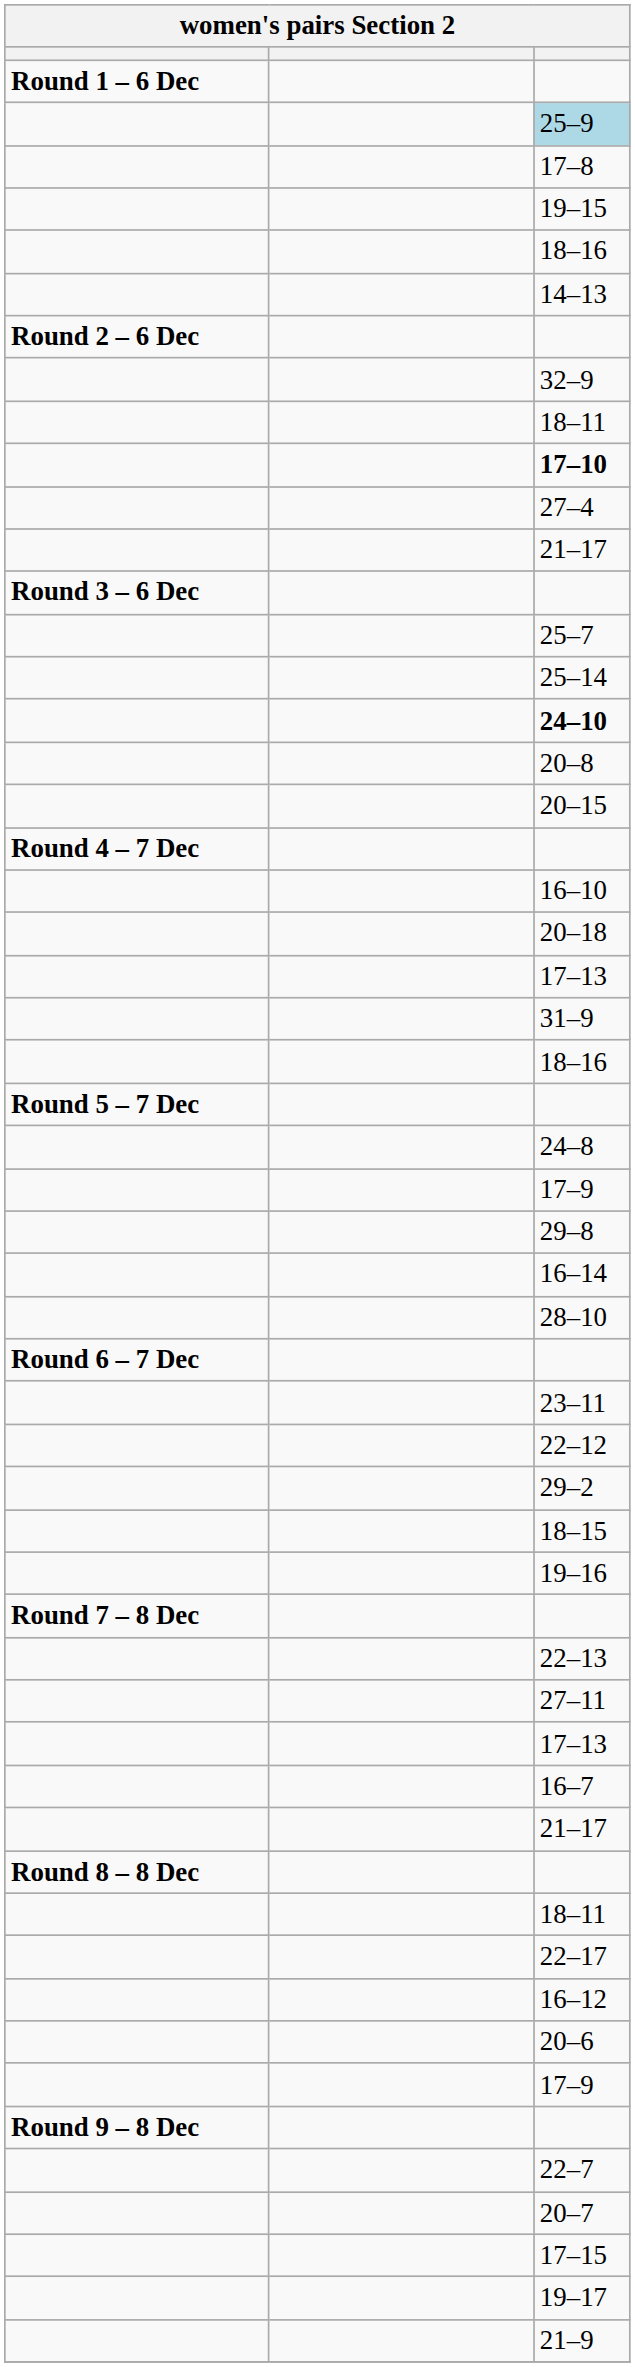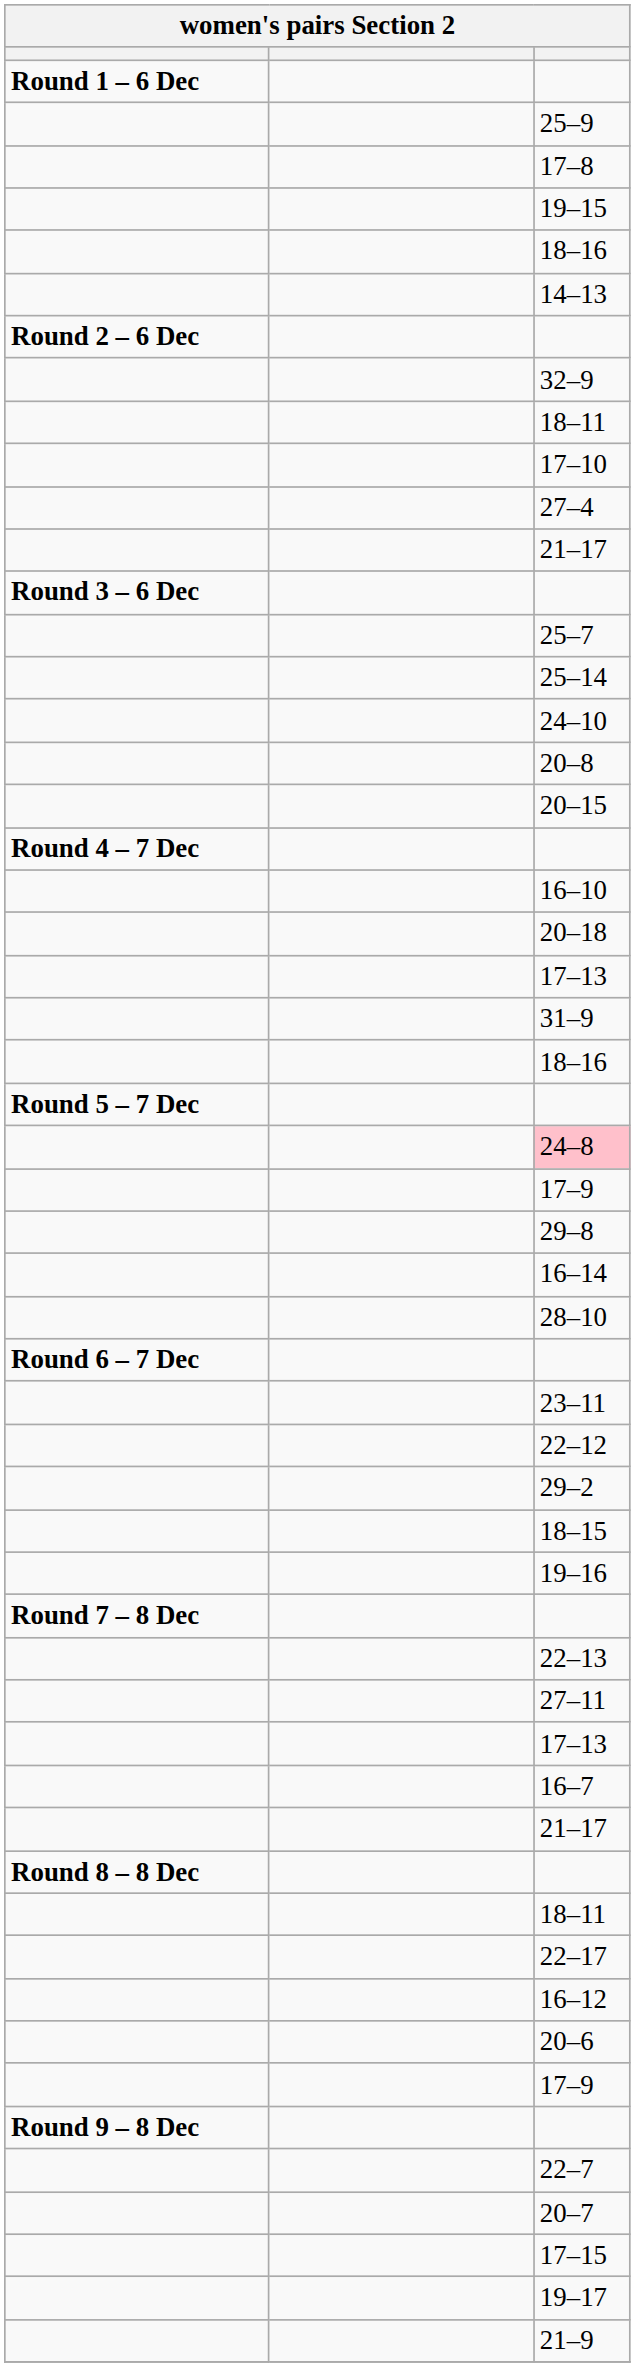(567, 123) lightblue background -> (567, 123) no background
(573, 464) bold -> (573, 464) normal
(573, 720) bold -> (573, 720) normal
(567, 1146) no background -> (567, 1146) pink background
